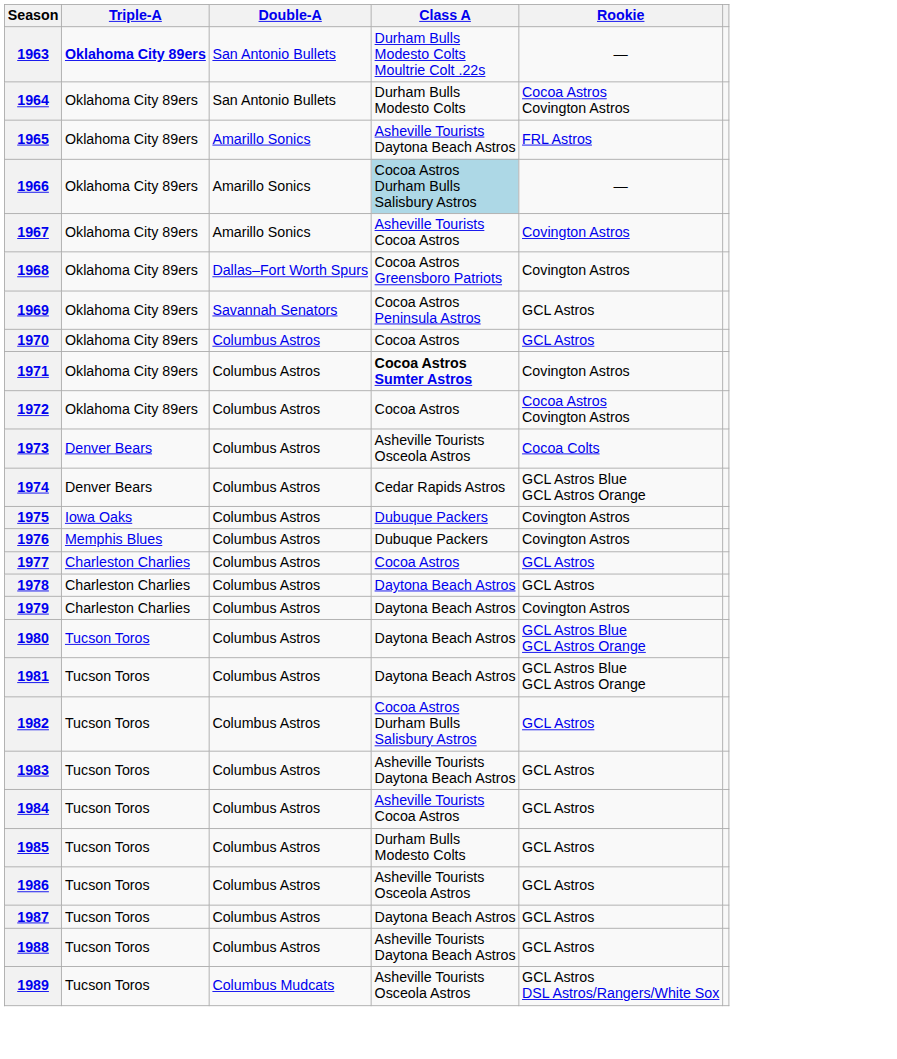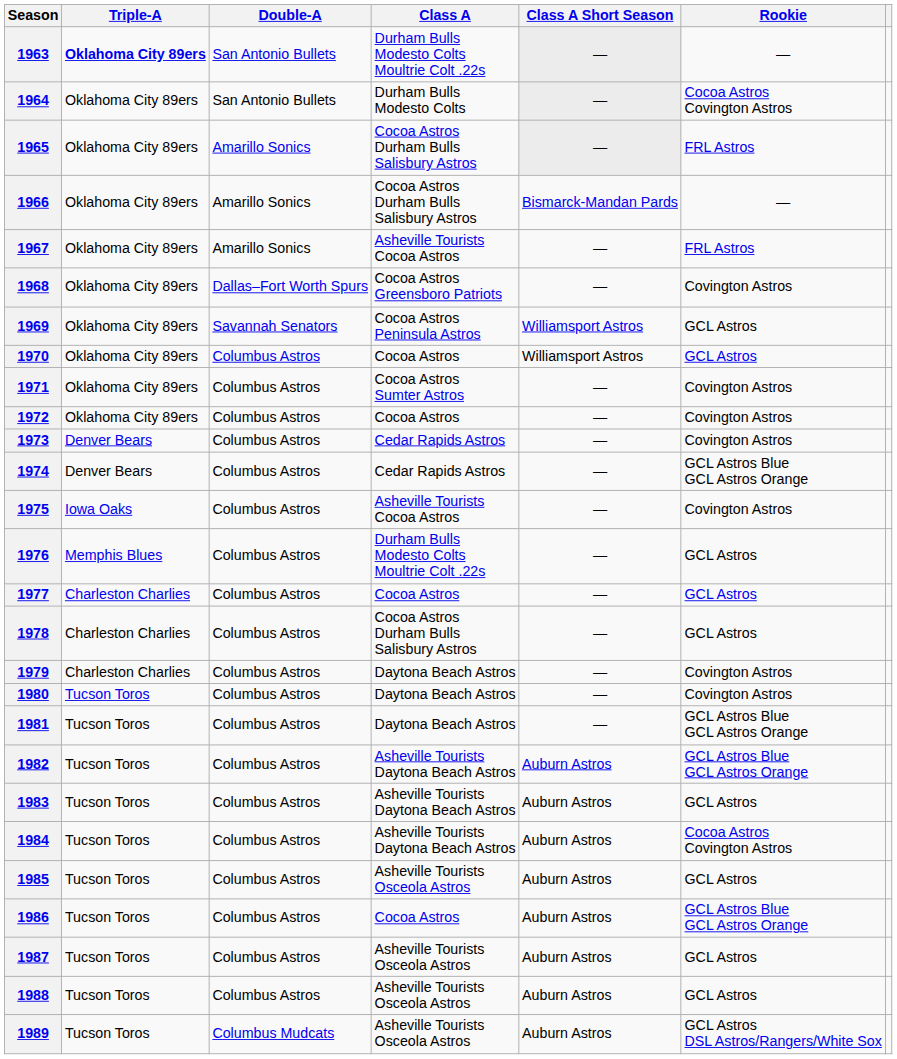+ column: (600, 15)
(445, 139) Asheville Tourists Daytona Beach Astros -> (426, 147) Cocoa Astros Durham Bulls Salisbury Astros
(426, 186) lightblue background -> (426, 202) no background
(576, 232) Covington Astros -> (719, 248) FRL Astros
(423, 371) bold -> (419, 387) normal
(576, 409) Cocoa Astros Covington Astros -> (738, 417) Covington Astros
(429, 448) Asheville Tourists Osceola Astros -> (440, 440) Cedar Rapids Astros
(561, 448) Cocoa Colts -> (738, 440) Covington Astros
(431, 517) Dubuque Packers -> (429, 509) Asheville Tourists Cocoa Astros
(431, 540) Dubuque Packers -> (430, 556) Durham Bulls Modesto Colts Moultrie Colt .22s
(576, 540) Covington Astros -> (721, 556) GCL Astros
(445, 585) Daytona Beach Astros -> (426, 633) Cocoa Astros Durham Bulls Salisbury Astros
(584, 638) GCL Astros Blue GCL Astros Orange -> (738, 694) Covington Astros
(426, 723) Cocoa Astros Durham Bulls Salisbury Astros -> (445, 763) Asheville Tourists Daytona Beach Astros
(558, 723) GCL Astros -> (746, 763) GCL Astros Blue GCL Astros Orange
(429, 809) Asheville Tourists Cocoa Astros -> (445, 841) Asheville Tourists Daytona Beach Astros
(558, 809) GCL Astros -> (738, 841) Cocoa Astros Covington Astros
(420, 847) Durham Bulls Modesto Colts -> (429, 879) Asheville Tourists Osceola Astros
(429, 886) Asheville Tourists Osceola Astros -> (417, 918) Cocoa Astros
(558, 886) GCL Astros -> (746, 918) GCL Astros Blue GCL Astros Orange
(445, 916) Daytona Beach Astros -> (429, 956) Asheville Tourists Osceola Astros
(445, 947) Asheville Tourists Daytona Beach Astros -> (429, 995) Asheville Tourists Osceola Astros
